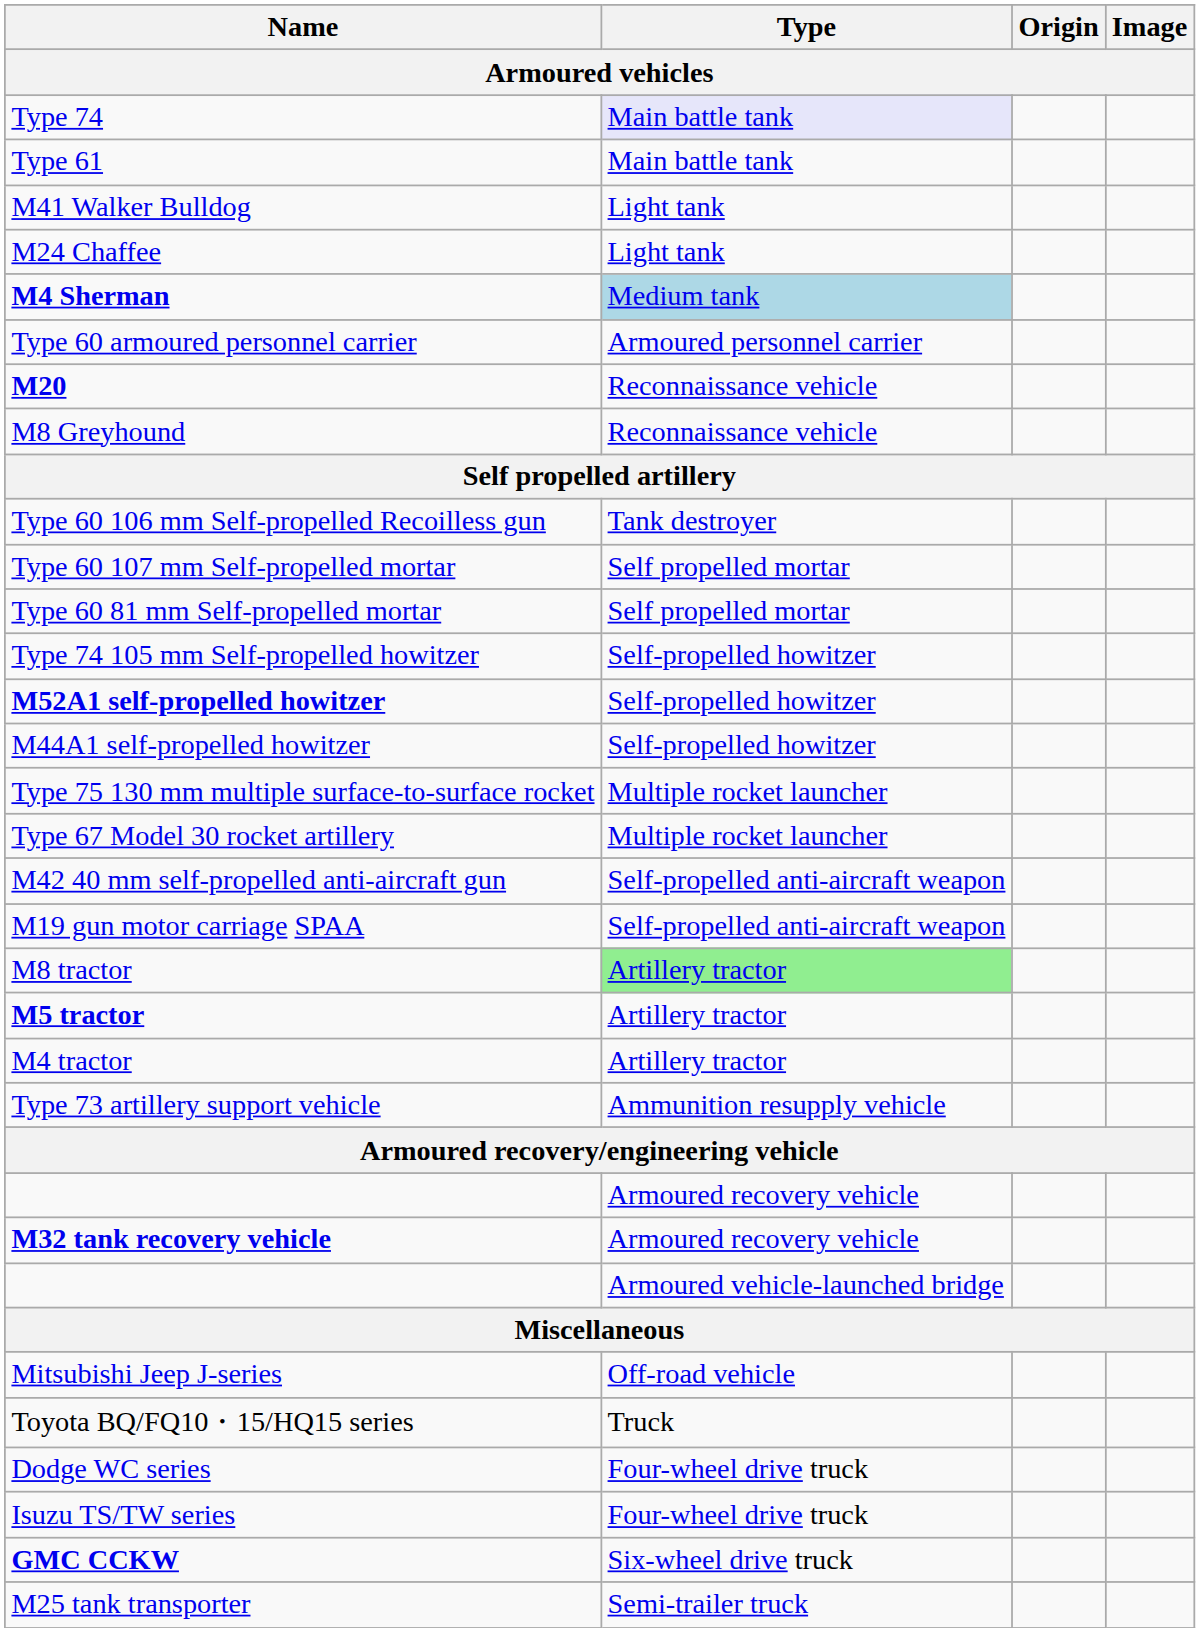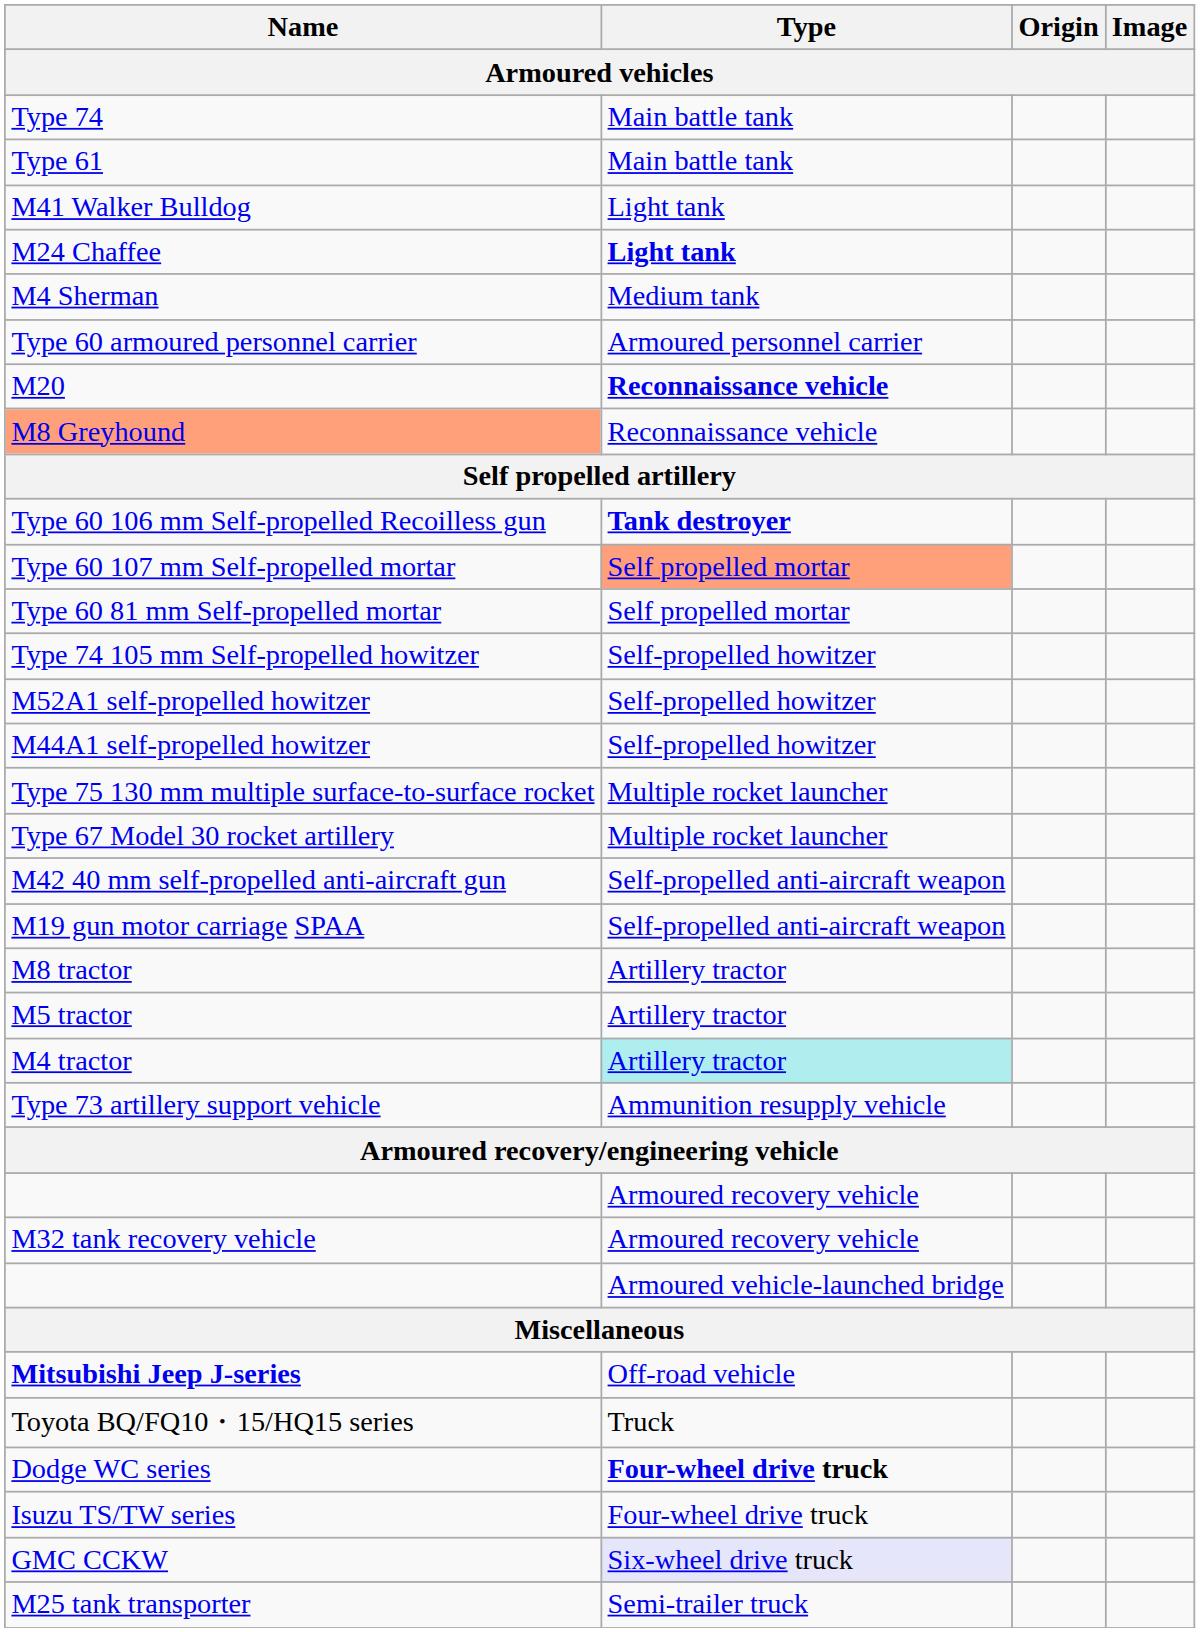(700, 116) lavender background -> (700, 116) no background
(666, 251) normal -> (672, 251) bold
(90, 296) bold -> (85, 296) normal
(683, 296) lightblue background -> (683, 296) no background
(39, 386) bold -> (38, 386) normal
(742, 386) normal -> (748, 386) bold
(98, 431) no background -> (98, 431) lightsalmon background
(692, 521) normal -> (699, 521) bold
(729, 565) no background -> (729, 565) lightsalmon background
(198, 700) bold -> (191, 700) normal
(697, 970) lightgreen background -> (697, 970) no background
(78, 1015) bold -> (72, 1015) normal
(697, 1059) no background -> (697, 1059) paleturquoise background
(171, 1239) bold -> (164, 1239) normal
(147, 1374) normal -> (156, 1374) bold
(738, 1469) normal -> (748, 1469) bold
(95, 1559) bold -> (90, 1559) normal
(730, 1559) no background -> (730, 1559) lavender background
